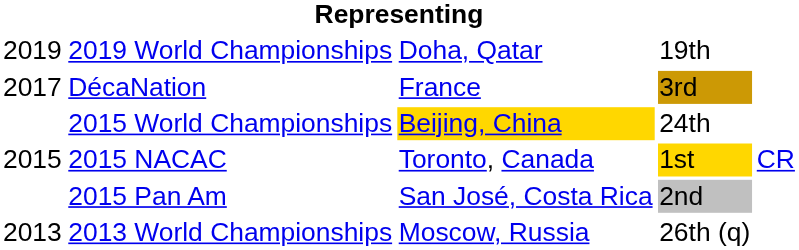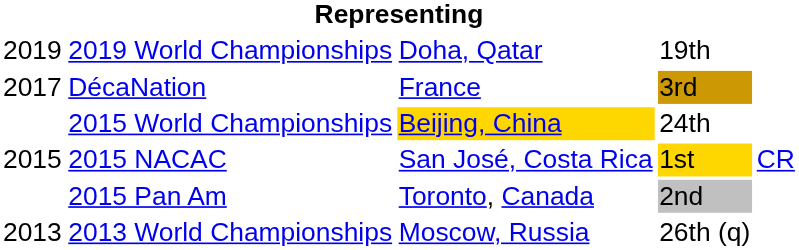(496, 159) Toronto, Canada -> (526, 159) San José, Costa Rica
(526, 195) San José, Costa Rica -> (496, 195) Toronto, Canada
